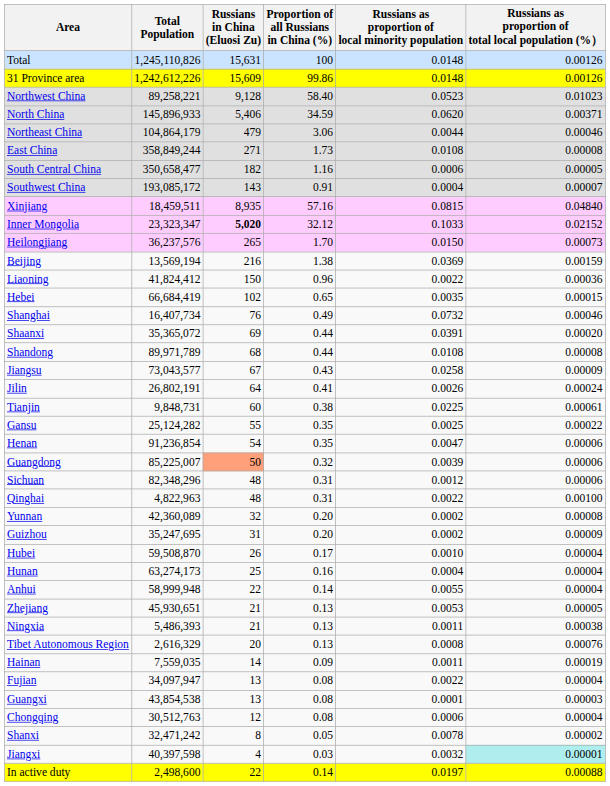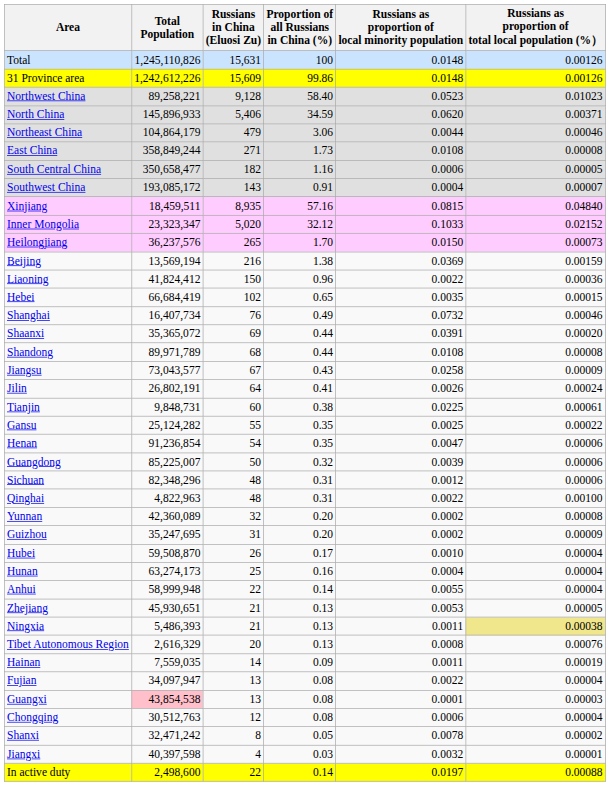(248, 224) bold -> (248, 224) normal
(255, 461) lightsalmon background -> (255, 461) no background
(584, 626) no background -> (584, 626) khaki background
(174, 699) no background -> (174, 699) pink background
(584, 754) paleturquoise background -> (584, 754) no background
